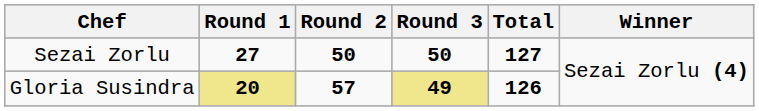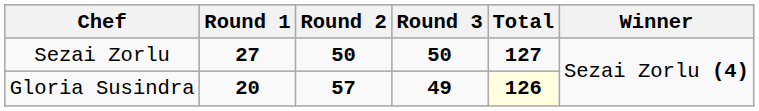(248, 88) khaki background -> (248, 88) no background
(440, 88) khaki background -> (440, 88) no background
(523, 88) no background -> (523, 88) lightyellow background
